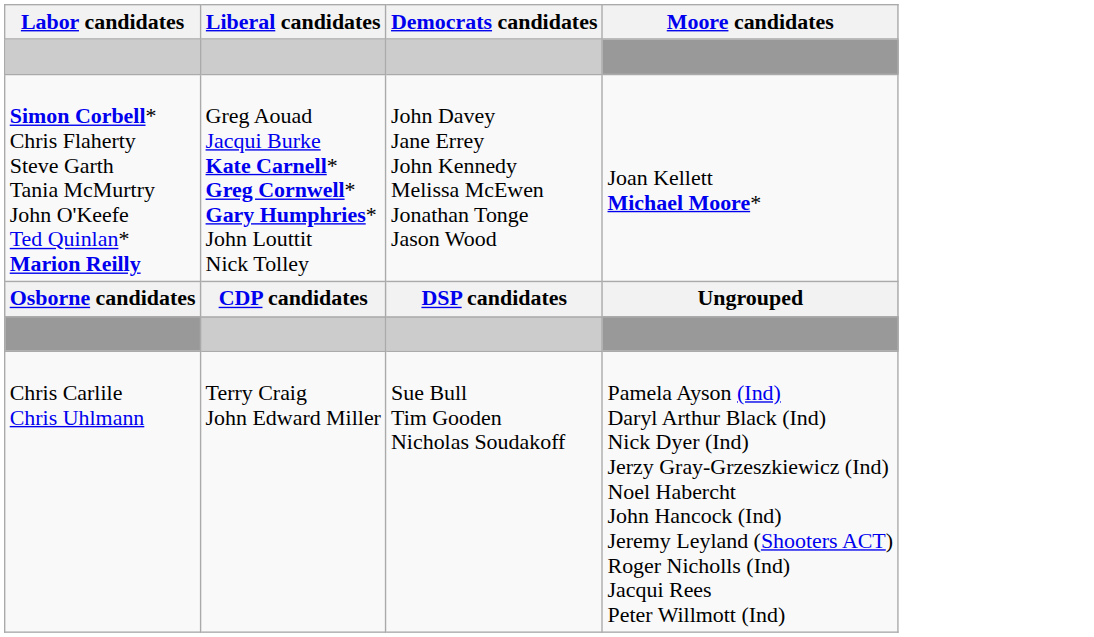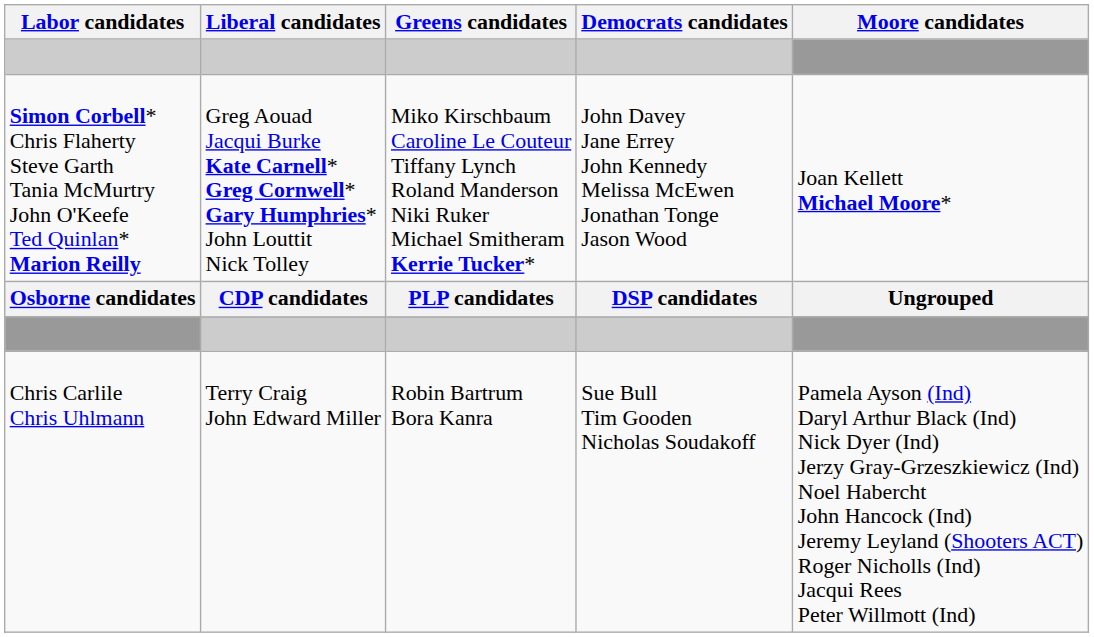+ column: (481, 21)
